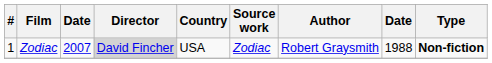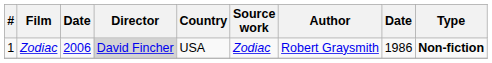(77, 48) 2007 -> (77, 48) 2006
(399, 48) 1988 -> (399, 48) 1986
